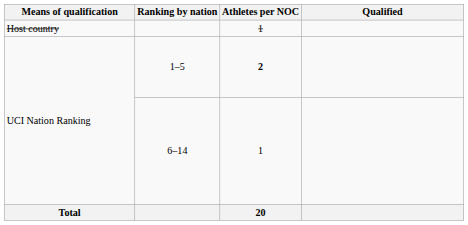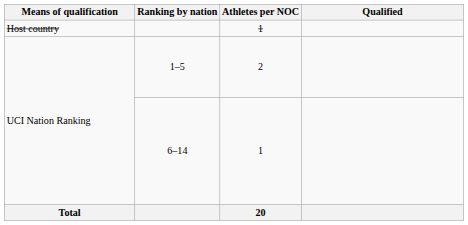(261, 67) bold -> (261, 67) normal
